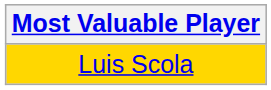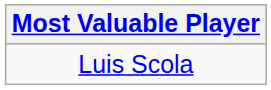(136, 63) gold background -> (136, 63) no background
